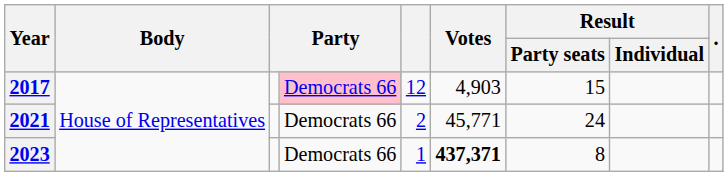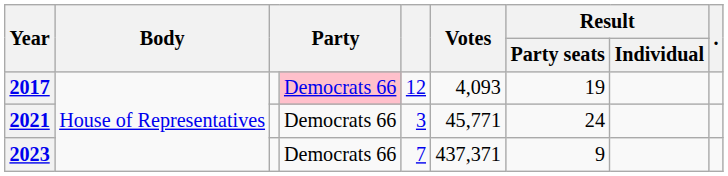(478, 88) 4,903 -> (478, 88) 4,093
(595, 88) 15 -> (595, 88) 19
(421, 121) 2 -> (421, 121) 3
(421, 154) 1 -> (421, 154) 7
(468, 154) bold -> (468, 154) normal
(600, 154) 8 -> (600, 154) 9
